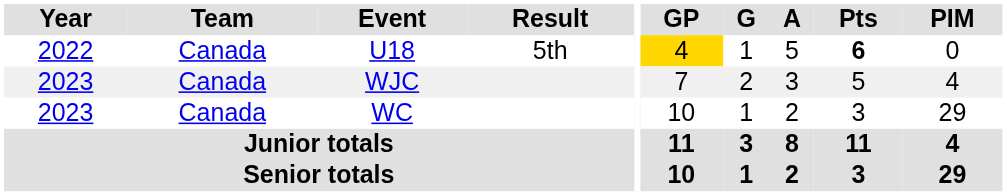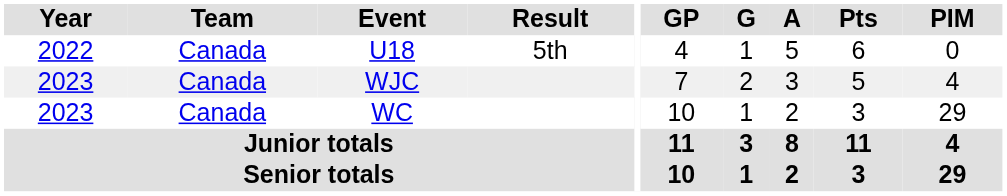(681, 50) gold background -> (681, 50) no background
(858, 50) bold -> (858, 50) normal
